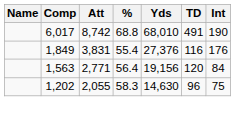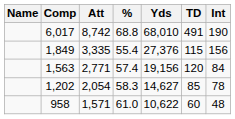(96, 50) 3,831 -> (96, 50) 3,335
(194, 50) 116 -> (194, 50) 115
(218, 50) 176 -> (218, 50) 156
(127, 68) 56.4 -> (127, 68) 57.4
(96, 86) 2,055 -> (96, 86) 2,054
(161, 86) 14,630 -> (161, 86) 14,627
(194, 86) 96 -> (194, 86) 85
(218, 86) 75 -> (218, 86) 78
+ row: (60, 104)
